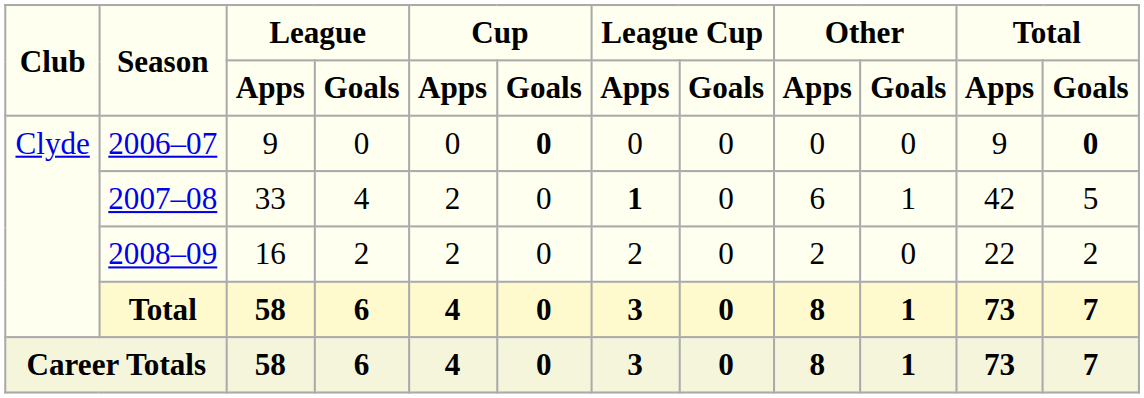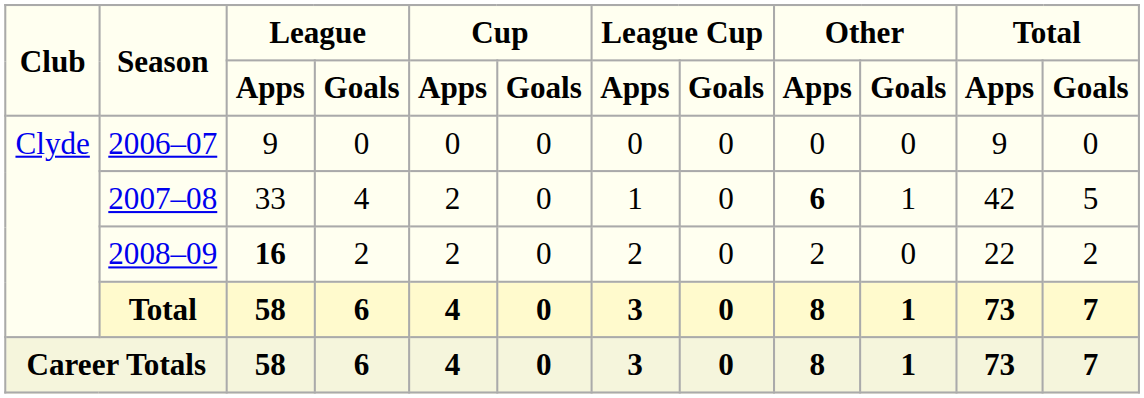(544, 142) bold -> (544, 142) normal
(1091, 142) bold -> (1091, 142) normal
(635, 198) bold -> (635, 198) normal
(817, 198) normal -> (817, 198) bold
(270, 253) normal -> (270, 253) bold
